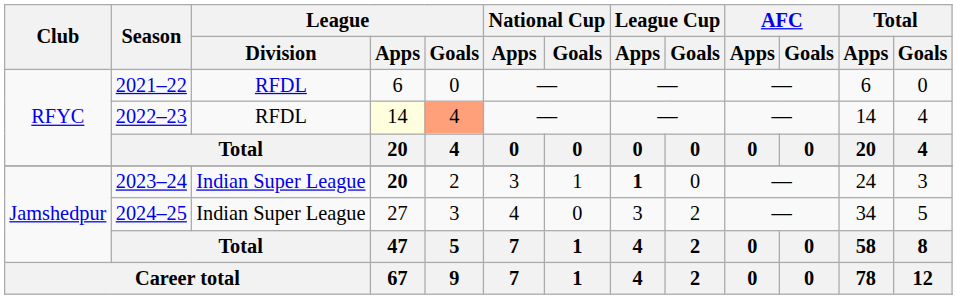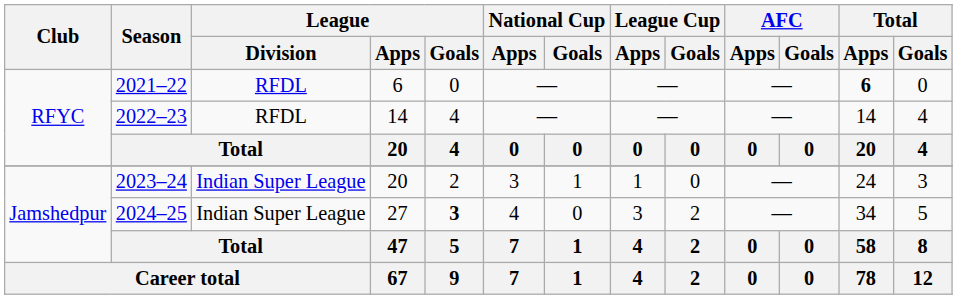(866, 85) normal -> (866, 85) bold
(397, 117) lightyellow background -> (397, 117) no background
(454, 117) lightsalmon background -> (454, 117) no background
(397, 181) bold -> (397, 181) normal
(638, 181) bold -> (638, 181) normal
(454, 213) normal -> (454, 213) bold
